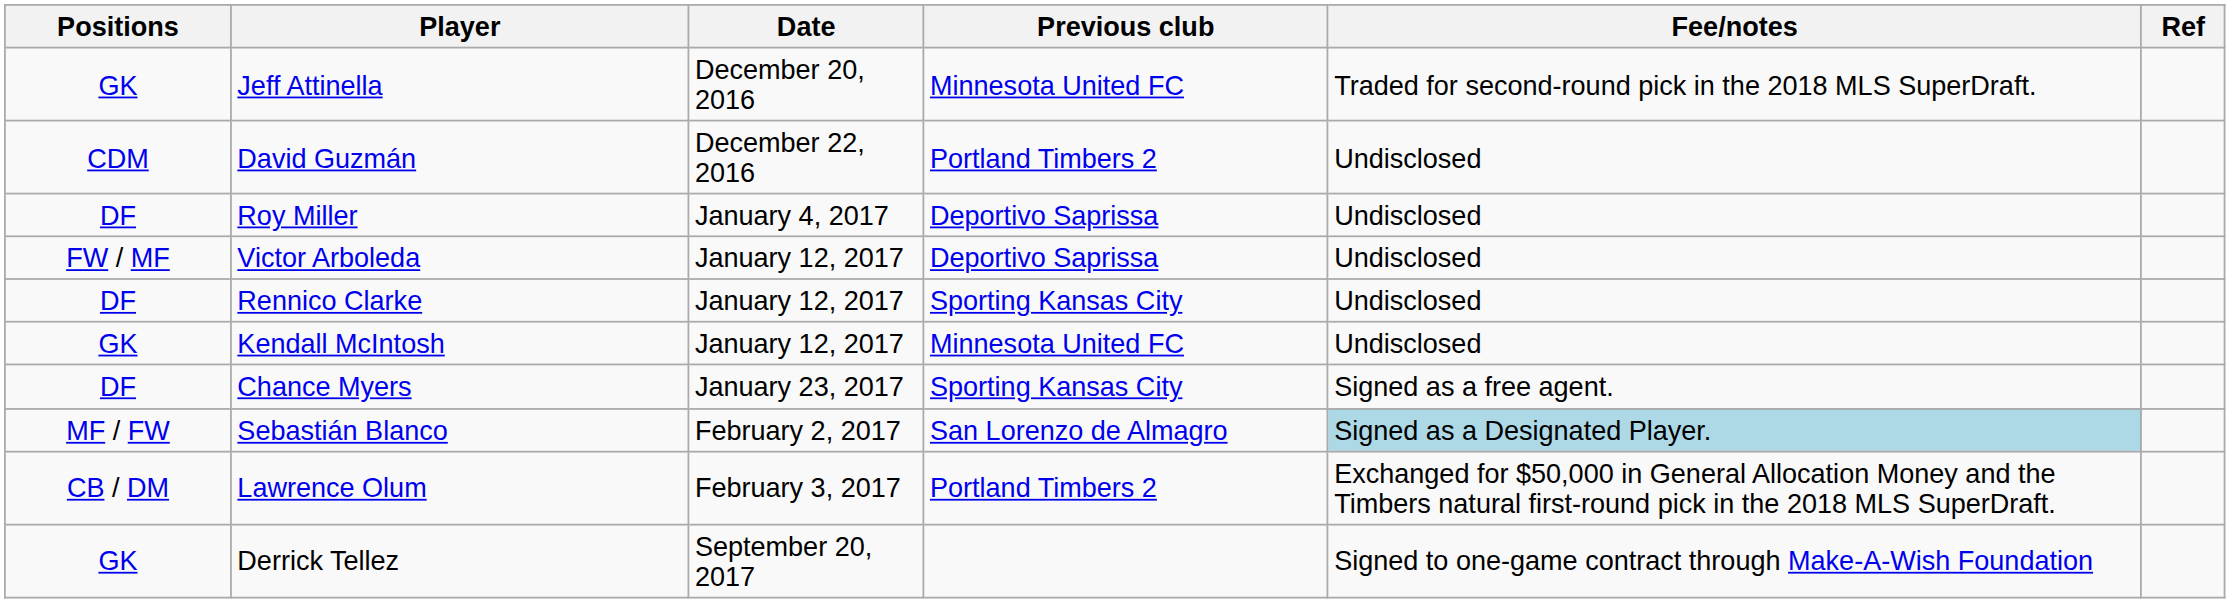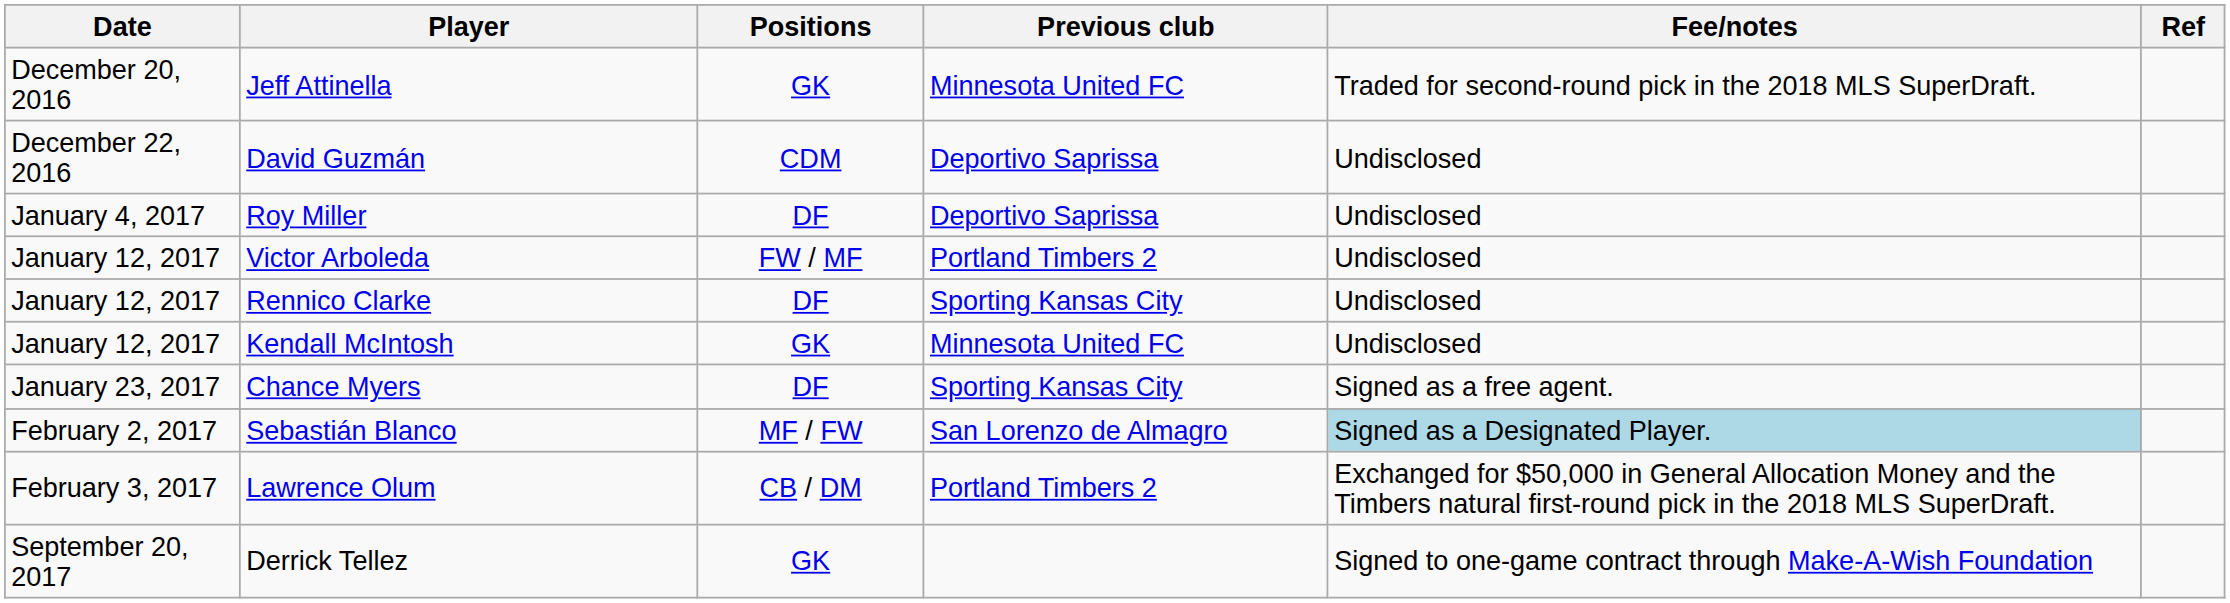columns swapped: (806, 26) <-> (118, 26)
(1043, 158) Portland Timbers 2 -> (1044, 158) Deportivo Saprissa
(1044, 258) Deportivo Saprissa -> (1043, 258) Portland Timbers 2
